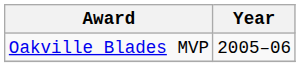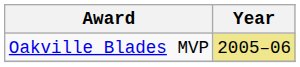(254, 48) no background -> (254, 48) khaki background
